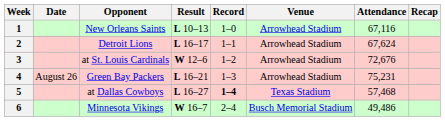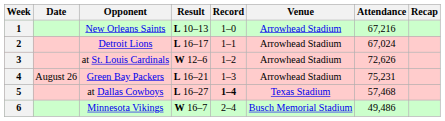(382, 28) 67,116 -> (382, 28) 67,216
(382, 44) 67,624 -> (382, 44) 67,024
(382, 60) 72,676 -> (382, 60) 72,626
